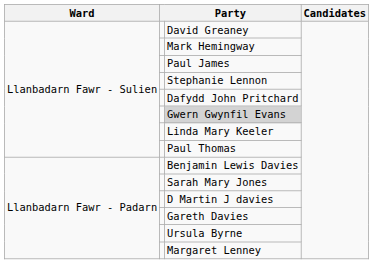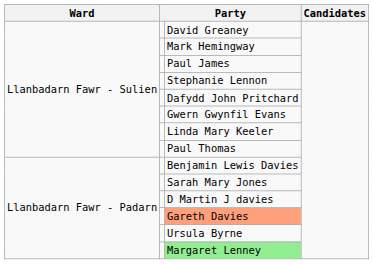(227, 115) lightgrey background -> (227, 115) no background
(208, 216) no background -> (208, 216) lightsalmon background
(214, 250) no background -> (214, 250) lightgreen background
